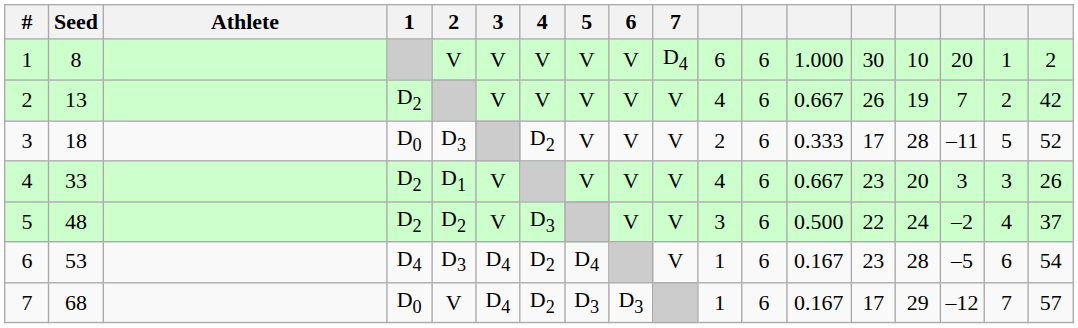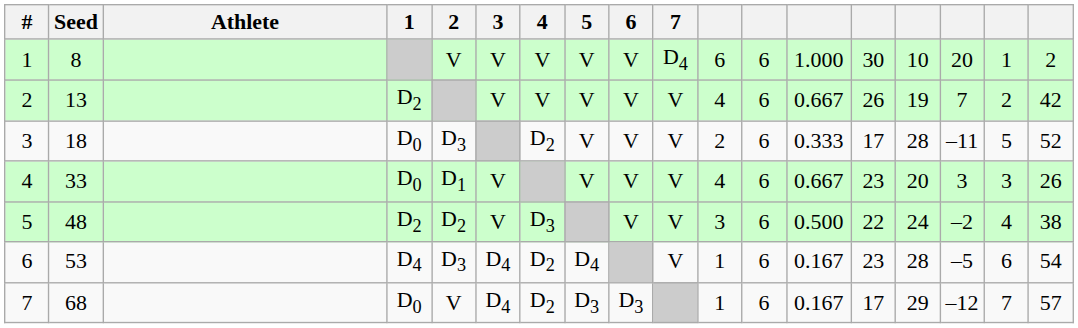(409, 181) D2 -> (409, 181) D0
(1051, 221) 37 -> (1051, 221) 38
